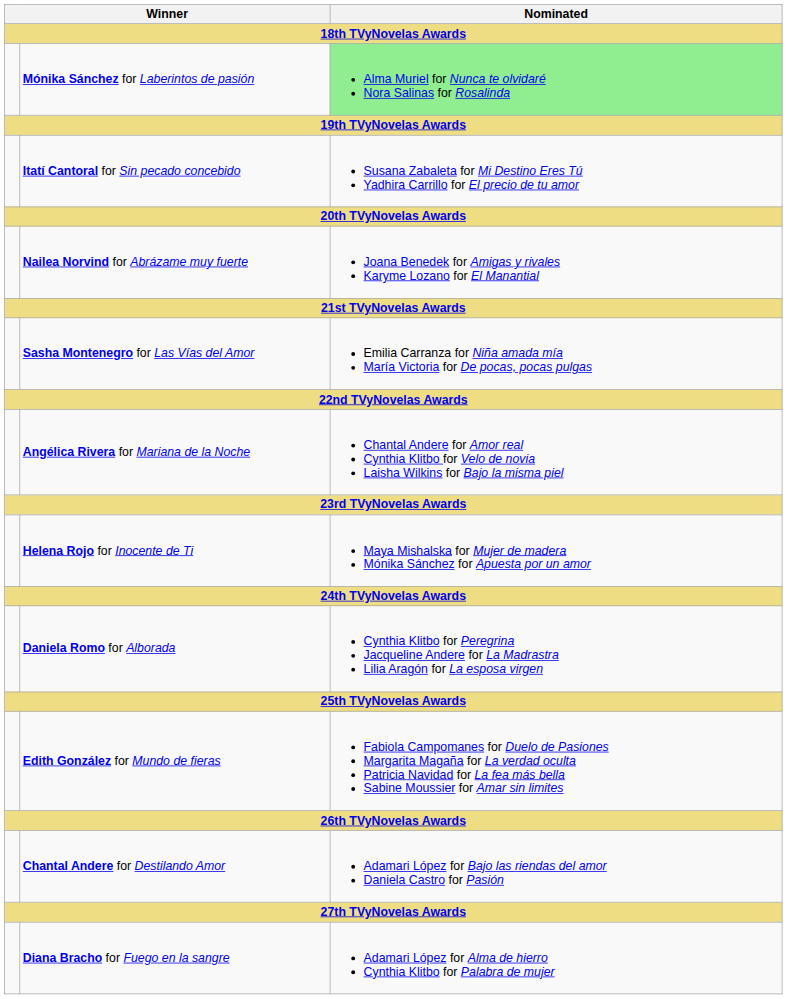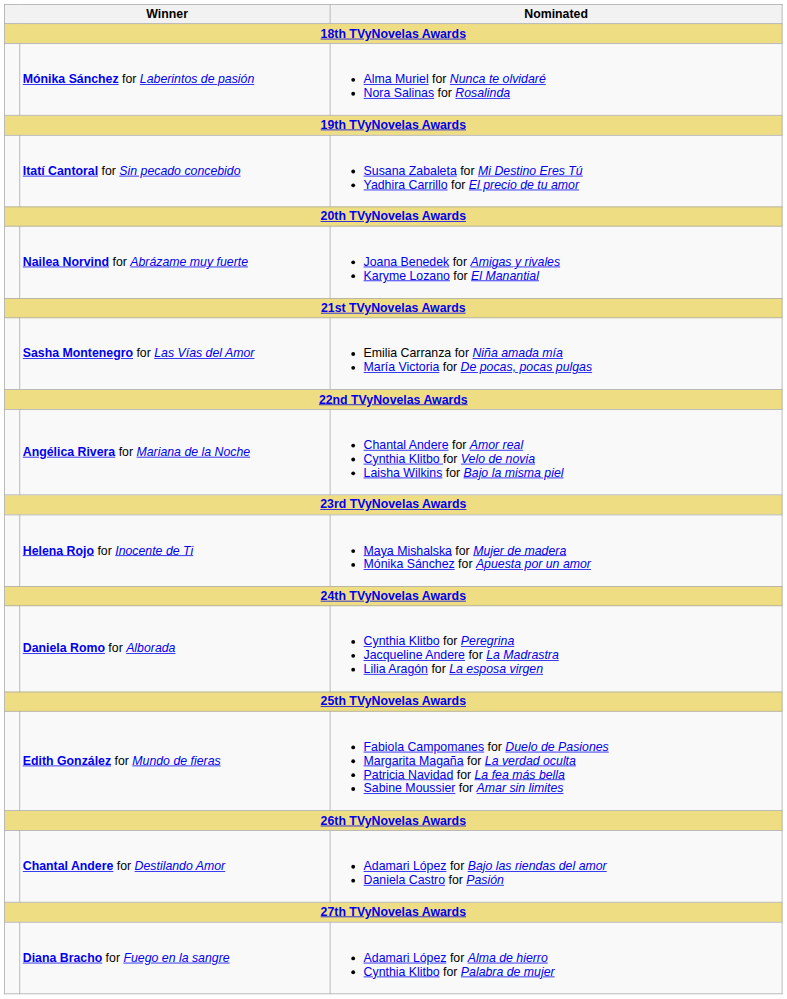(556, 86) lightgreen background -> (556, 86) no background
